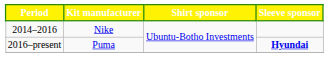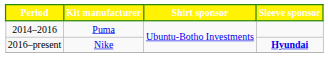(104, 29) Nike -> (104, 29) Puma
(104, 45) Puma -> (104, 45) Nike
